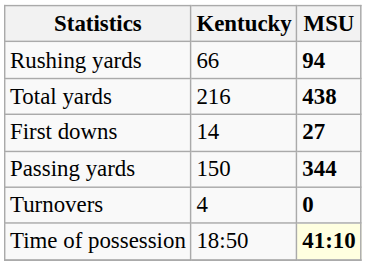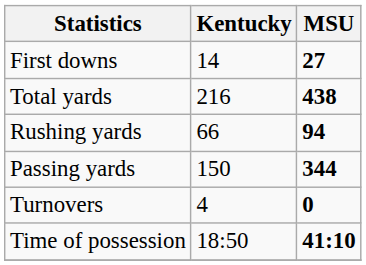rows swapped: (64, 132) <-> (76, 59)
(329, 241) lightyellow background -> (329, 241) no background
